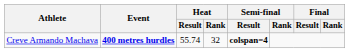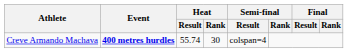(216, 40) 32 -> (216, 40) 30
(249, 40) bold -> (248, 40) normal
